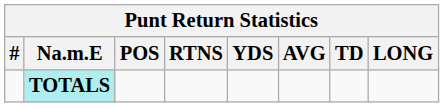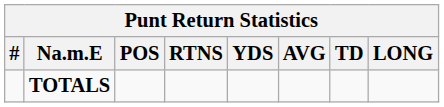(70, 85) paleturquoise background -> (70, 85) no background
